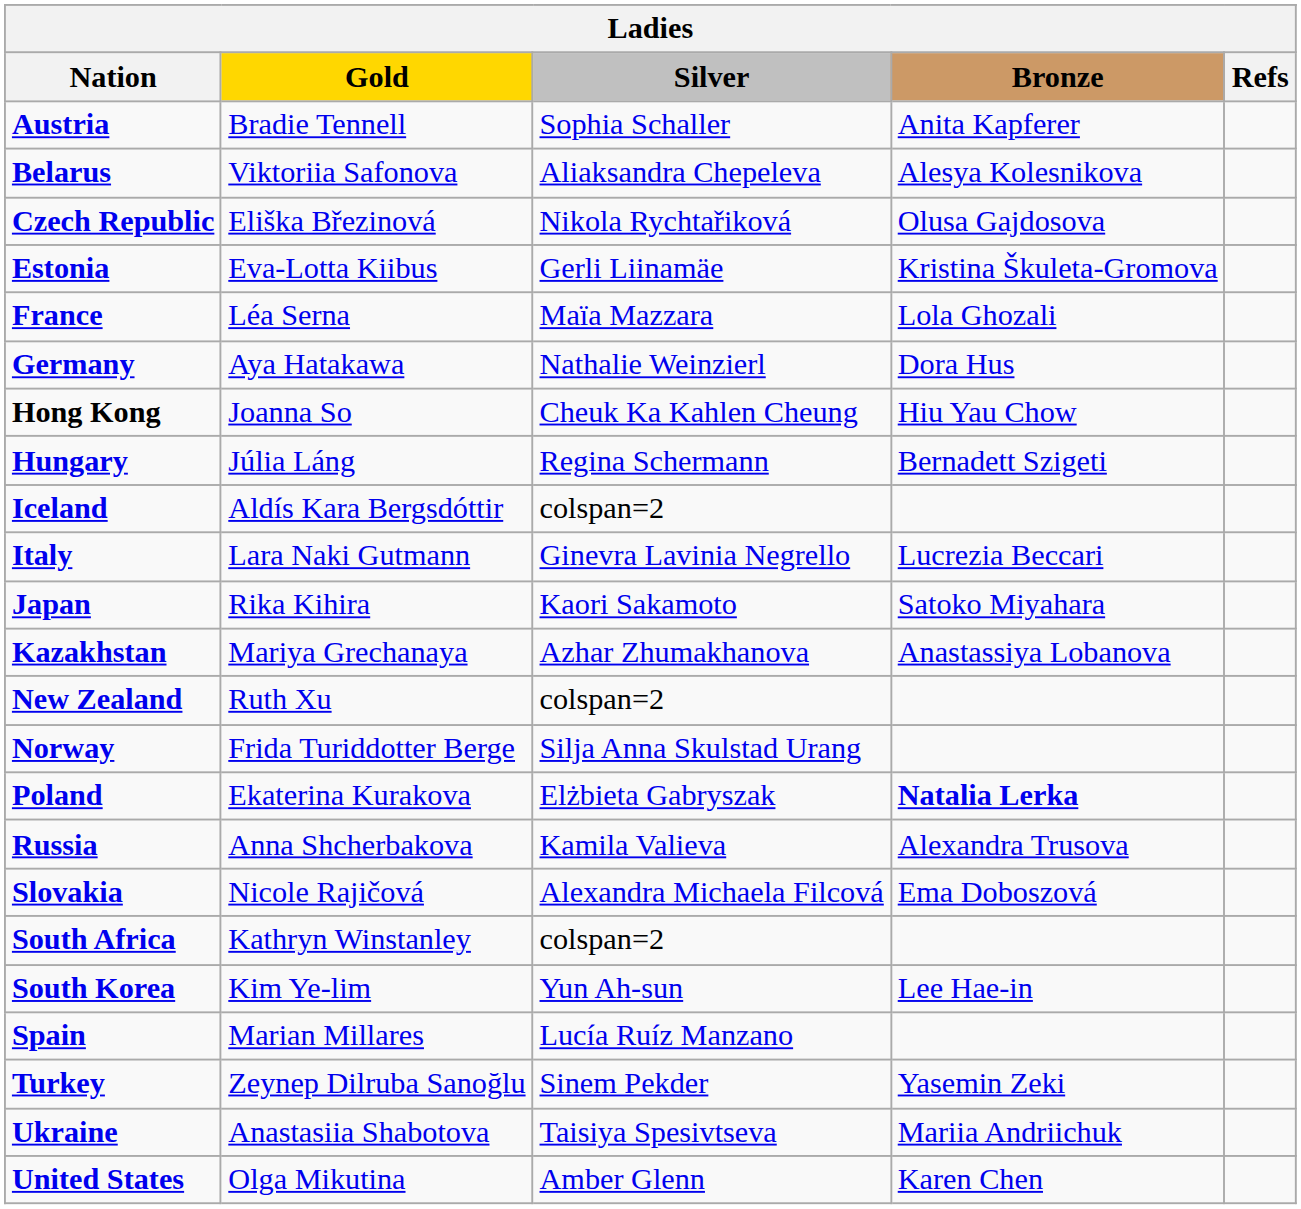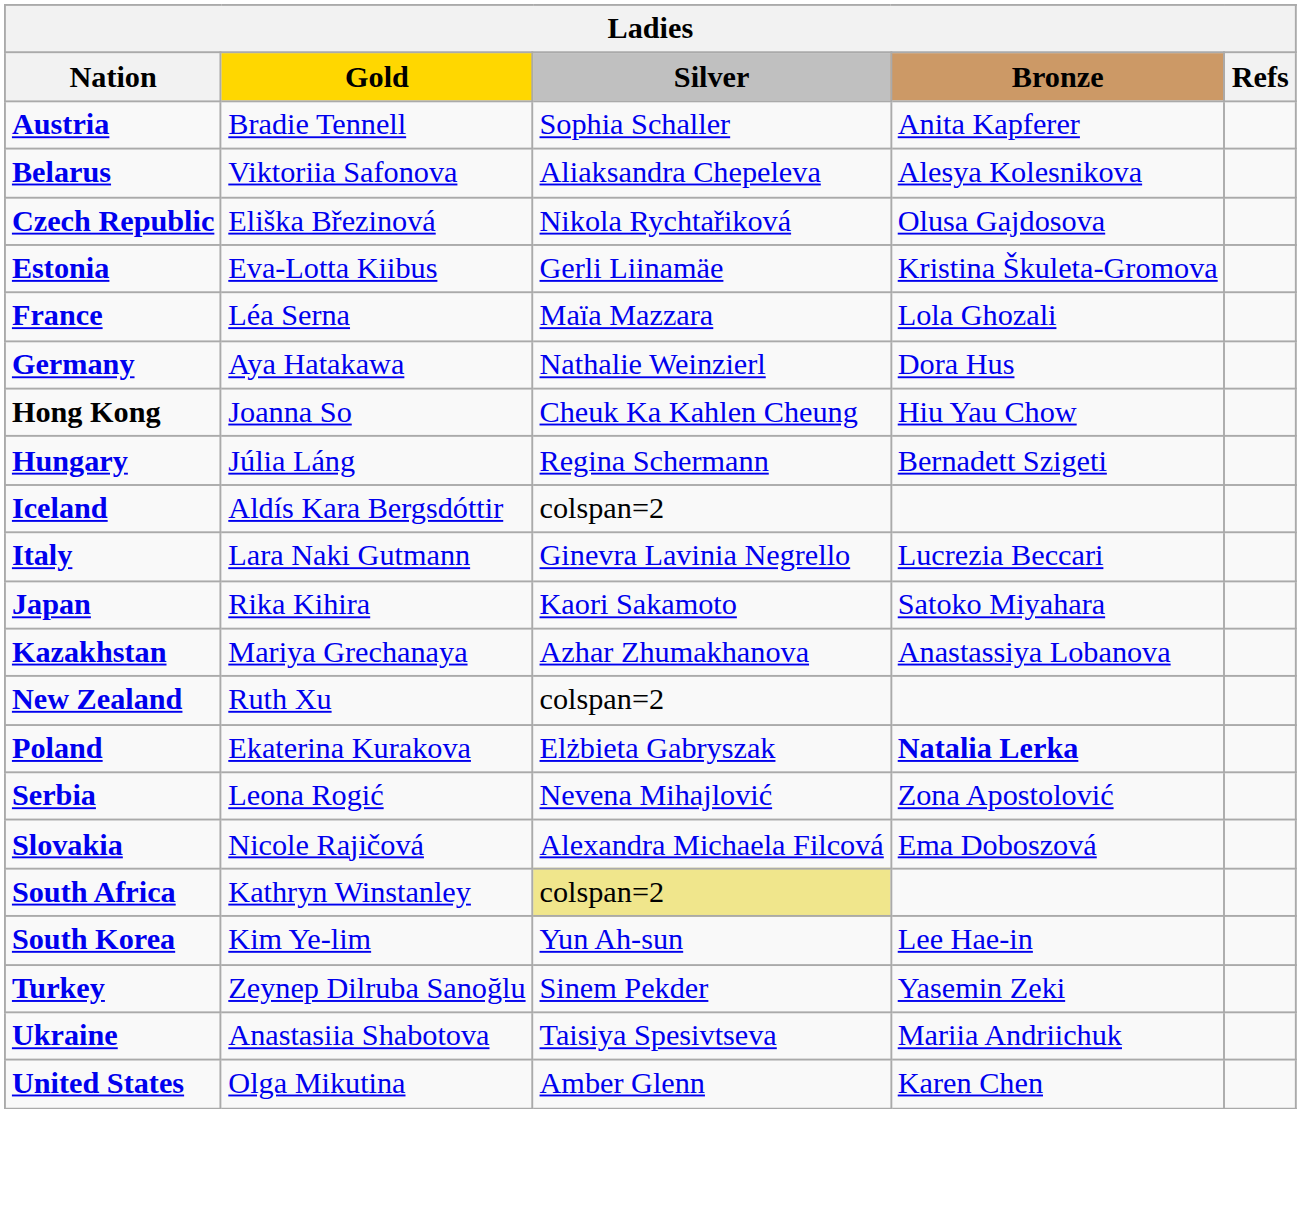- row: (63, 747)
- row: (55, 843)
+ row: (54, 795)
(602, 939) no background -> (602, 891) khaki background
- row: (49, 1035)
